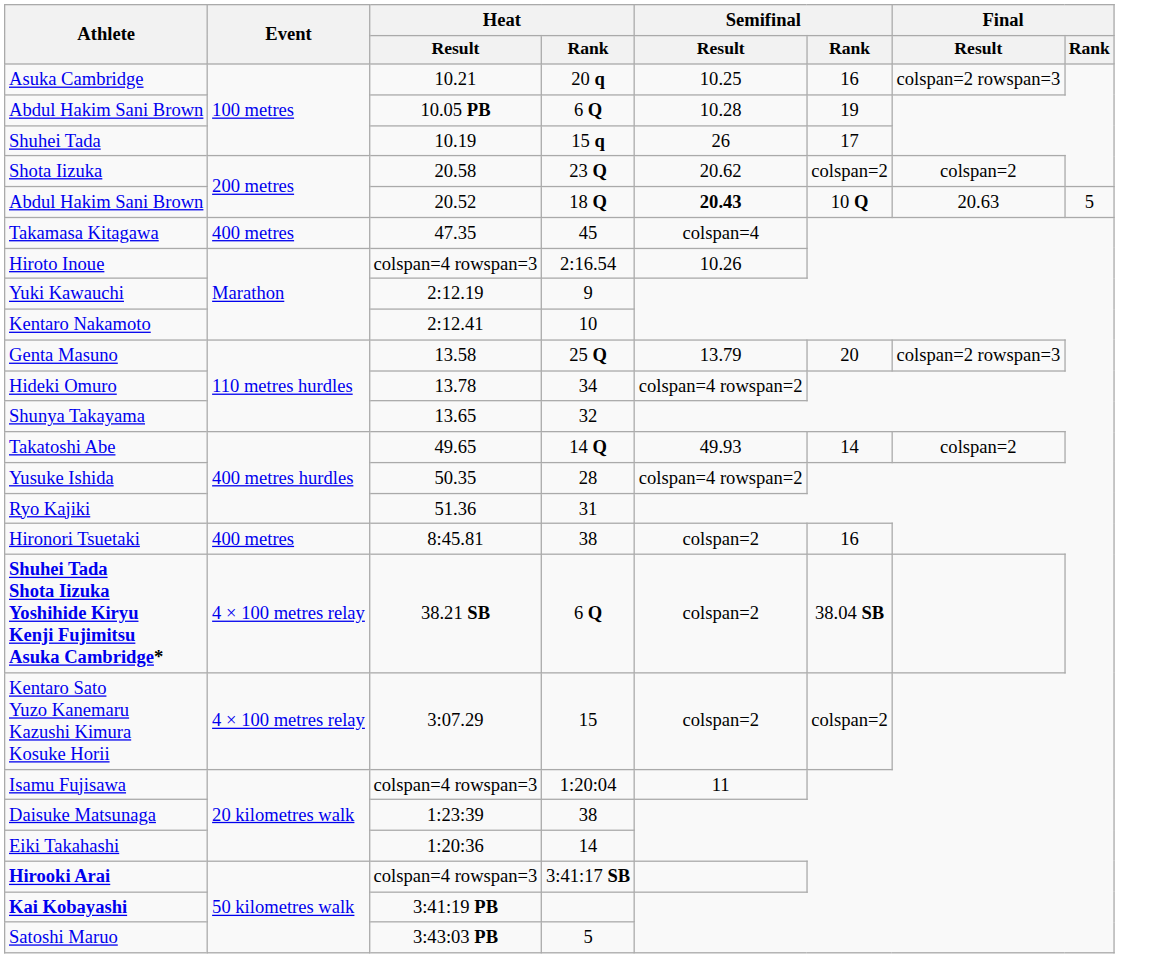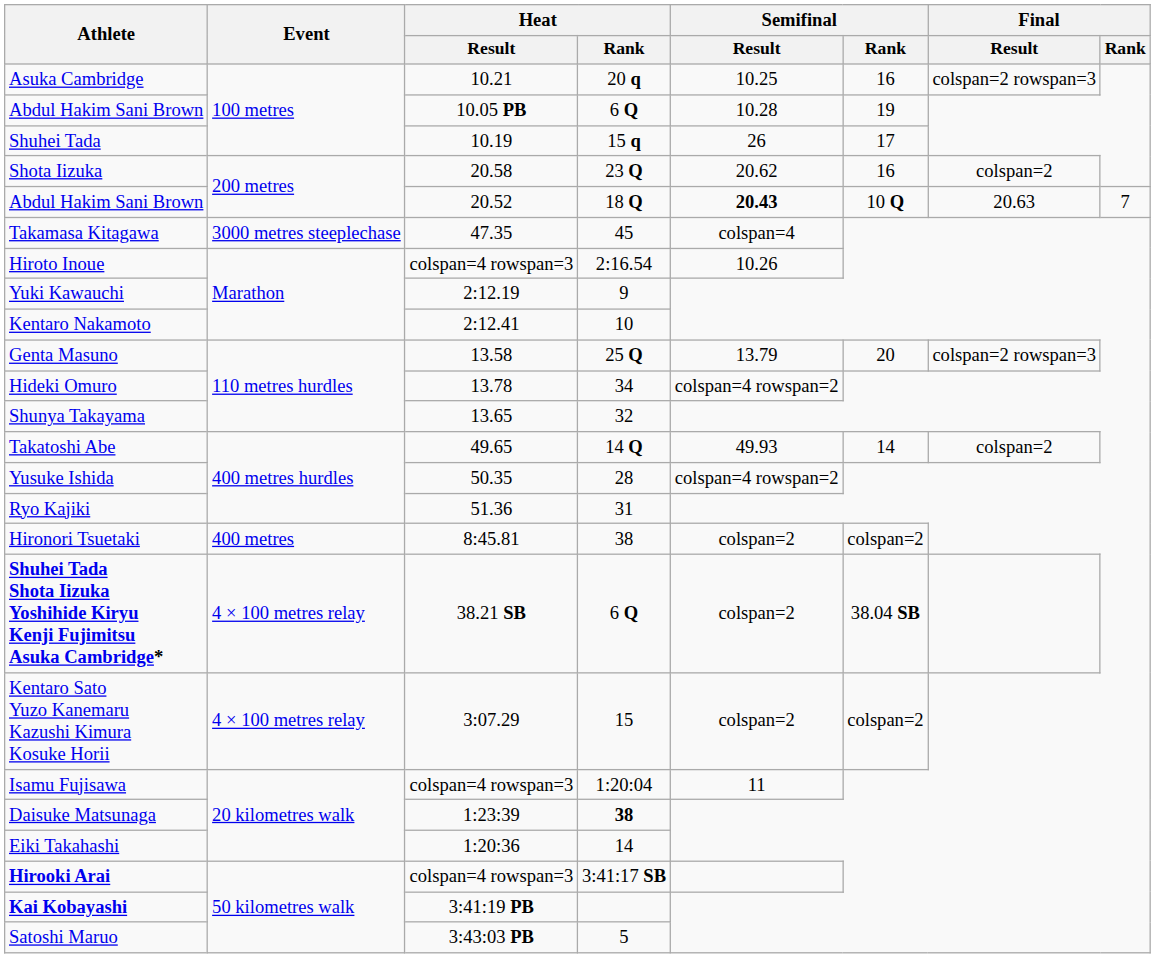(850, 171) colspan=2 -> (885, 171) 16
(1089, 202) 5 -> (1125, 202) 7
(253, 233) 400 metres -> (306, 233) 3000 metres steeplechase
(850, 539) 16 -> (885, 539) colspan=2
(588, 815) normal -> (624, 815) bold
